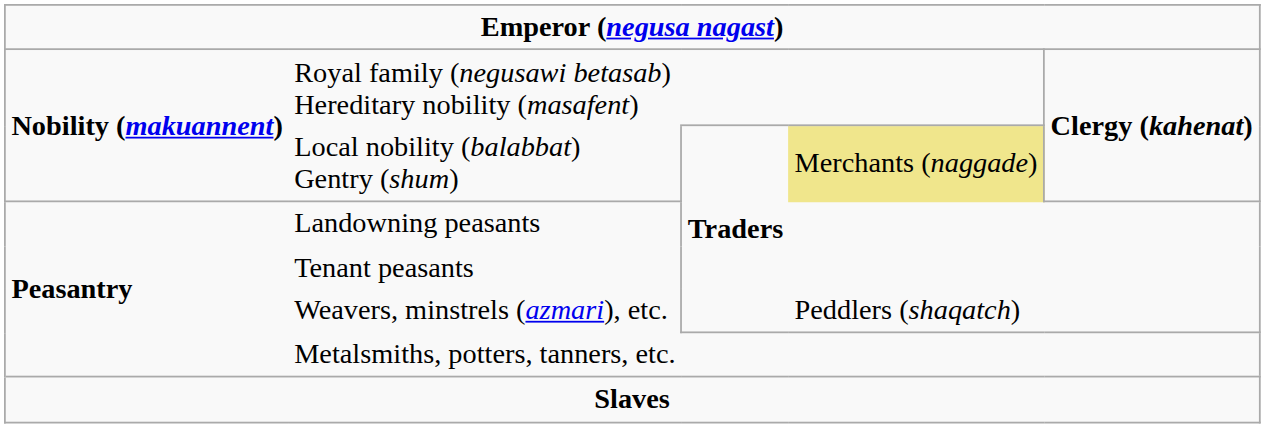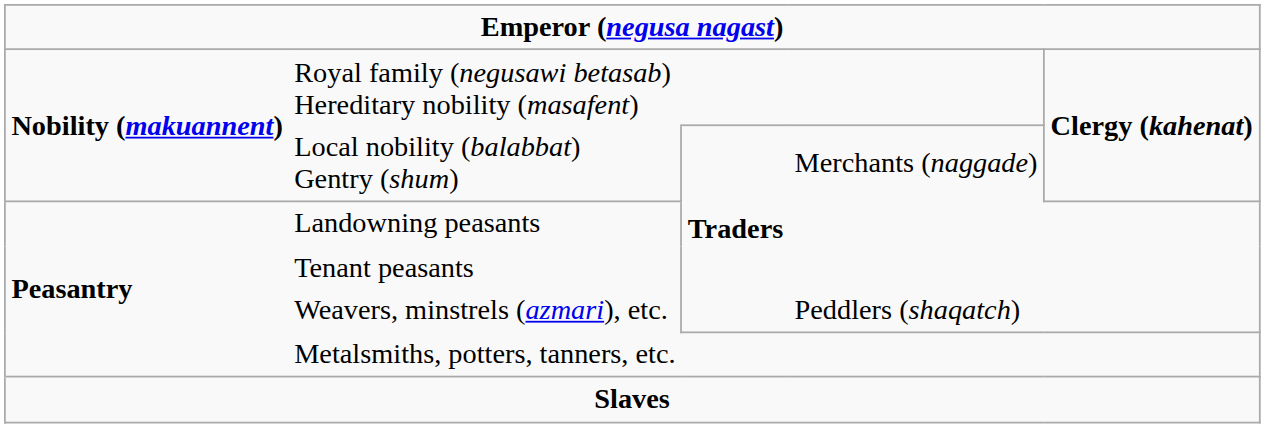(916, 163) khaki background -> (916, 163) no background
